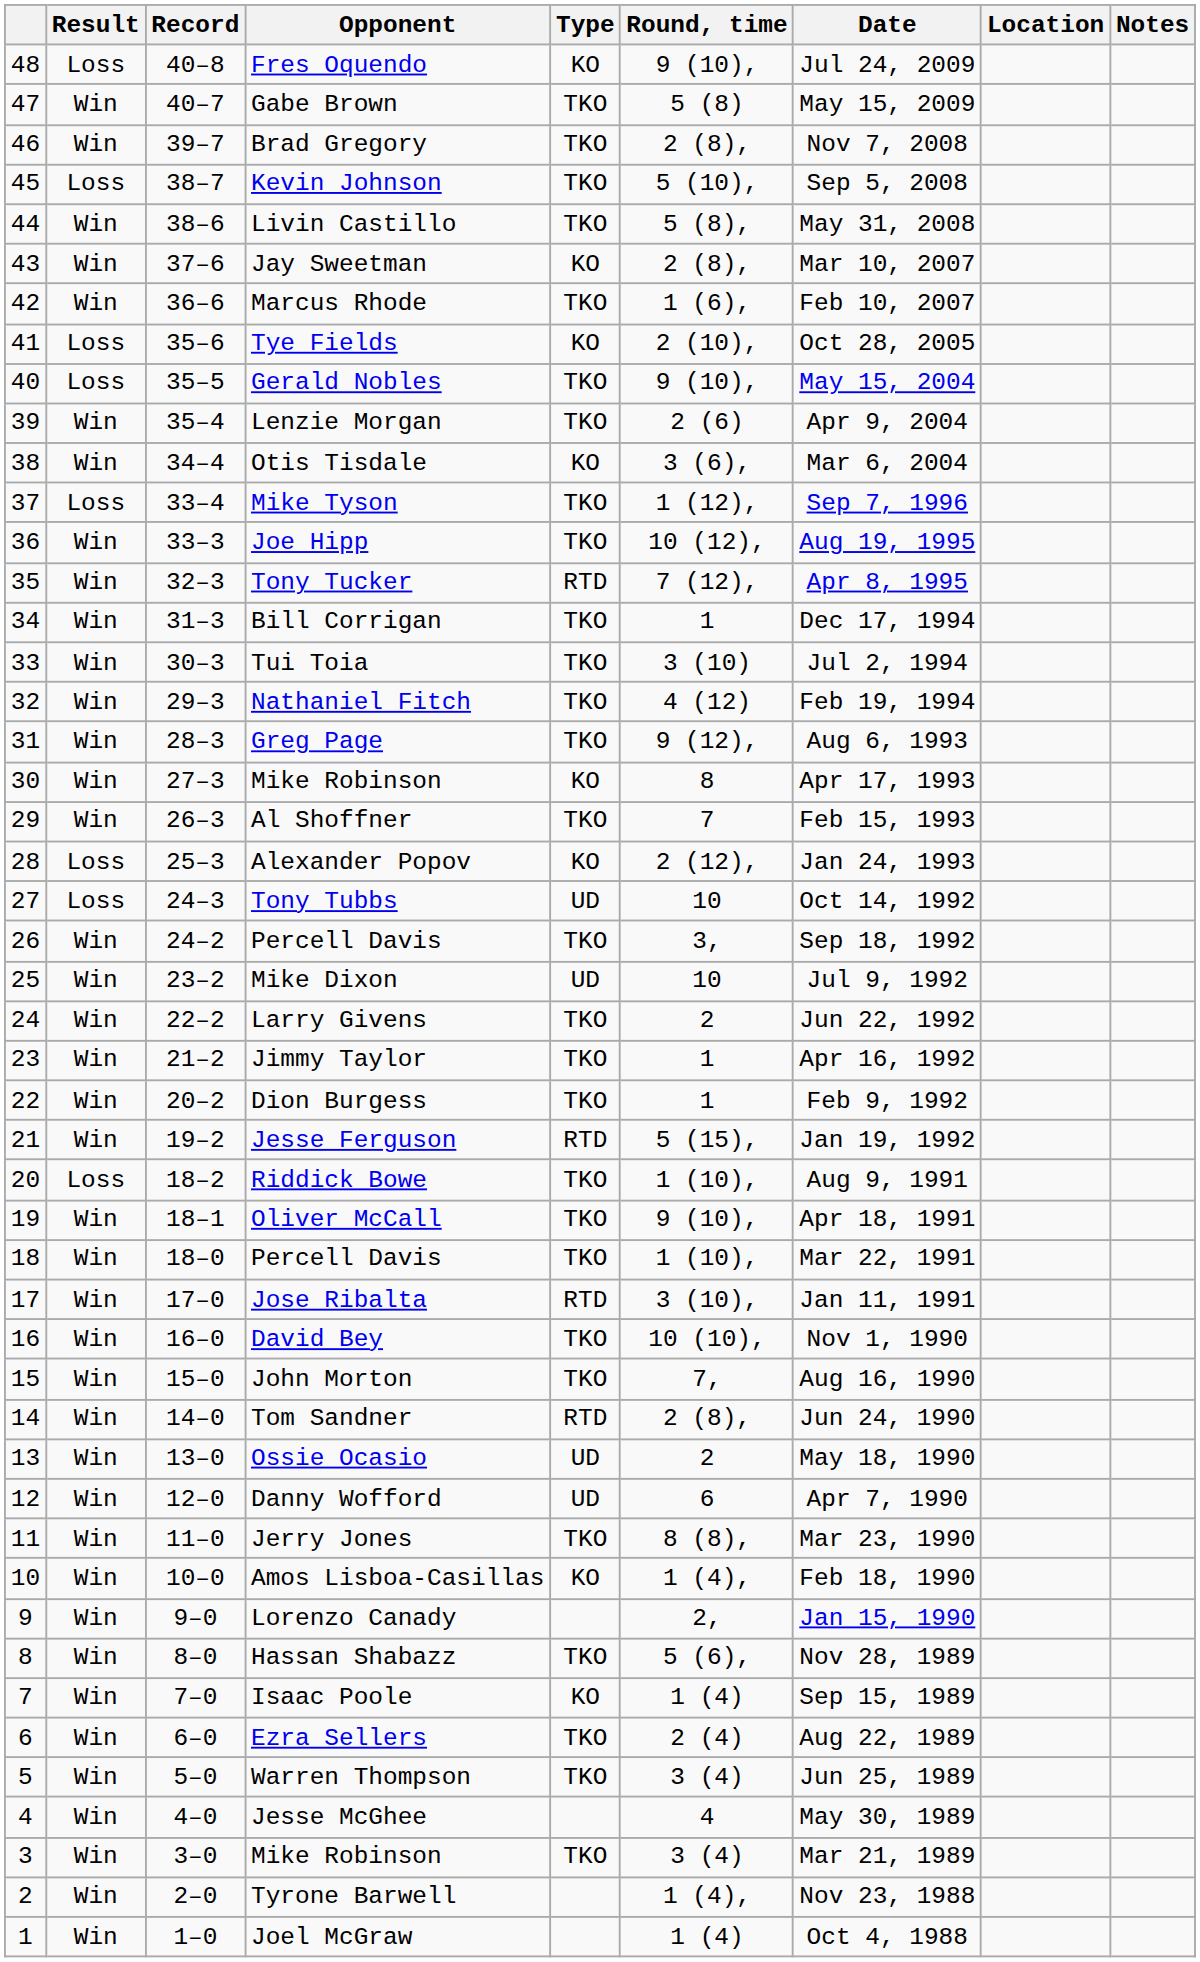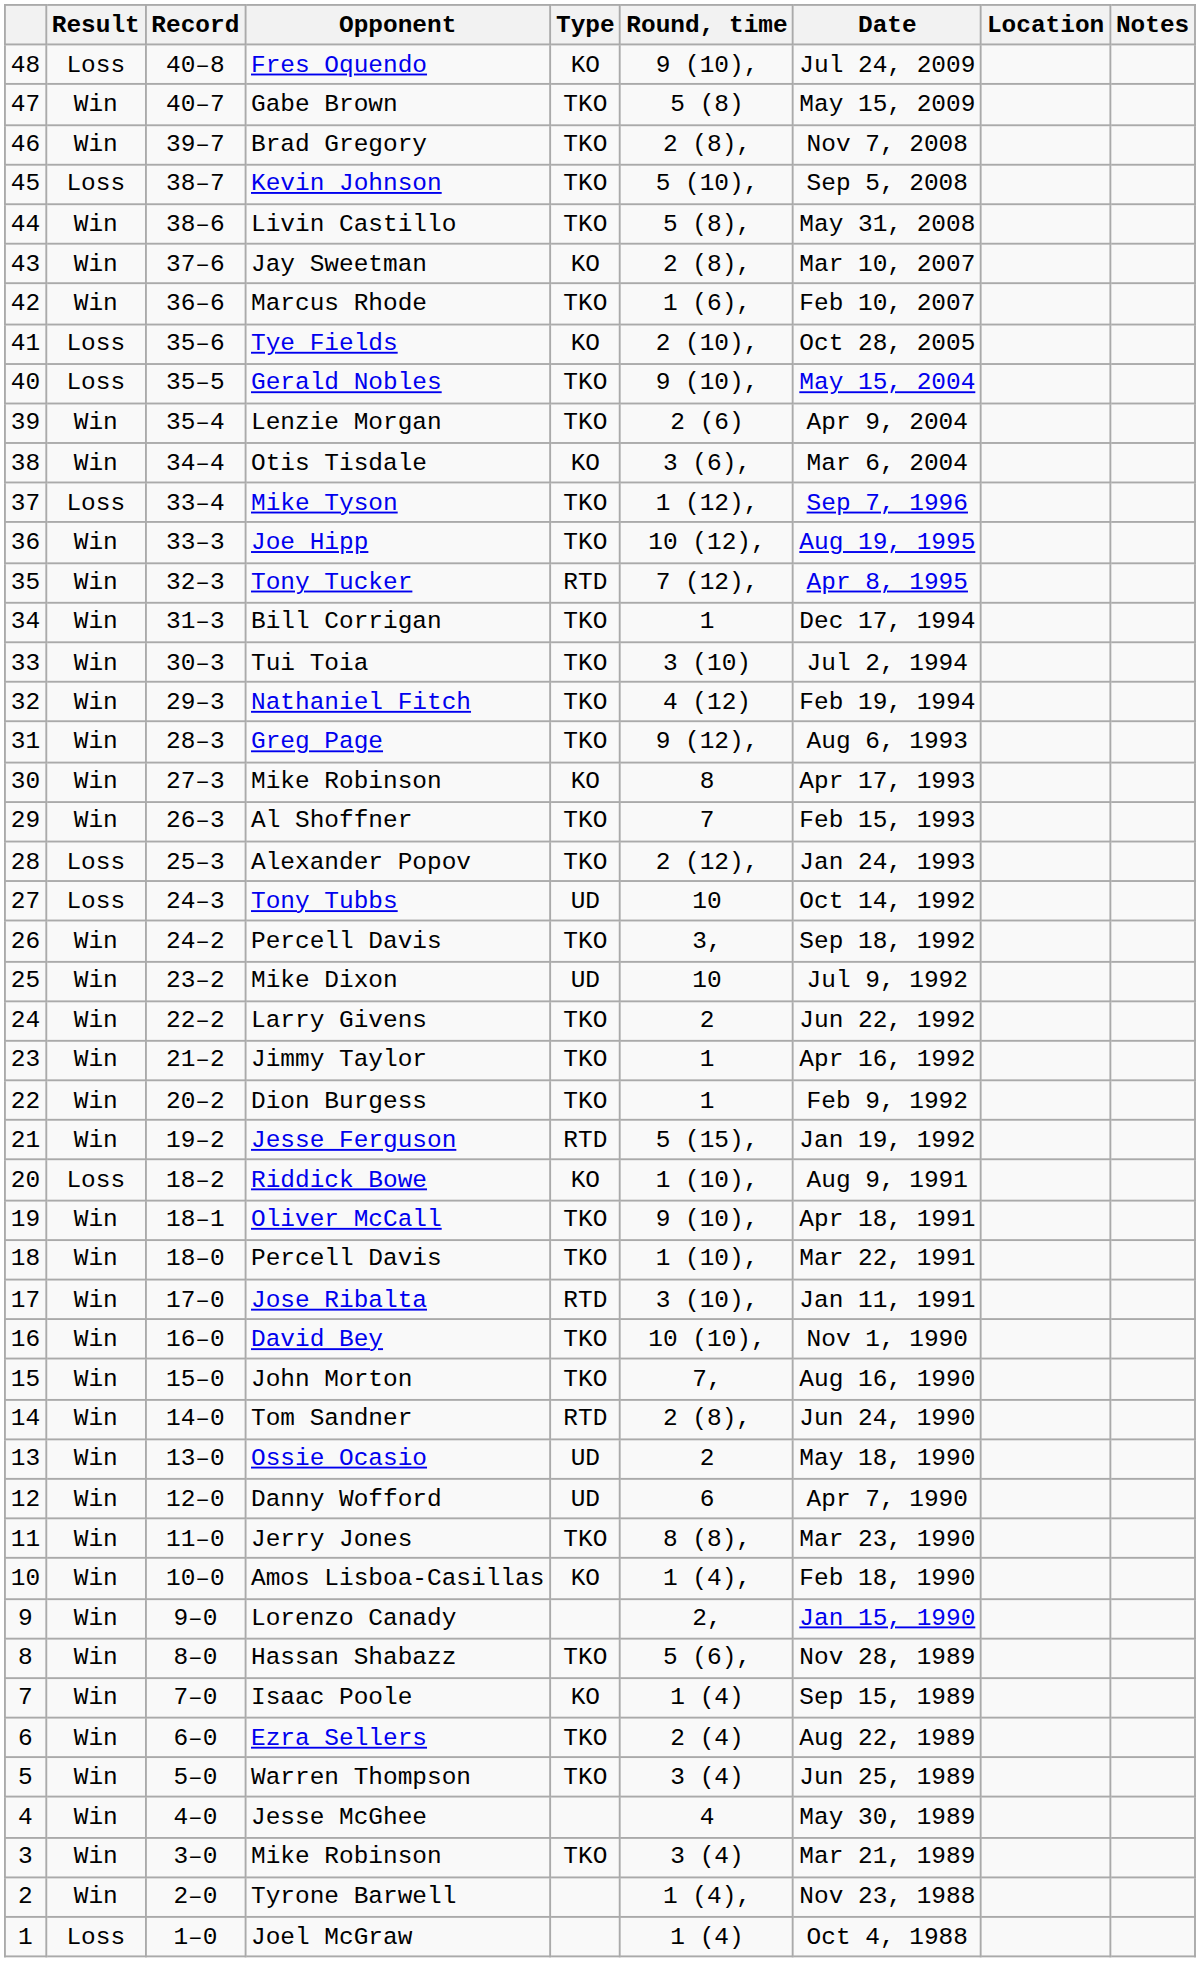(585, 861) KO -> (585, 861) TKO
(585, 1180) TKO -> (585, 1180) KO
(96, 1937) Win -> (96, 1937) Loss
